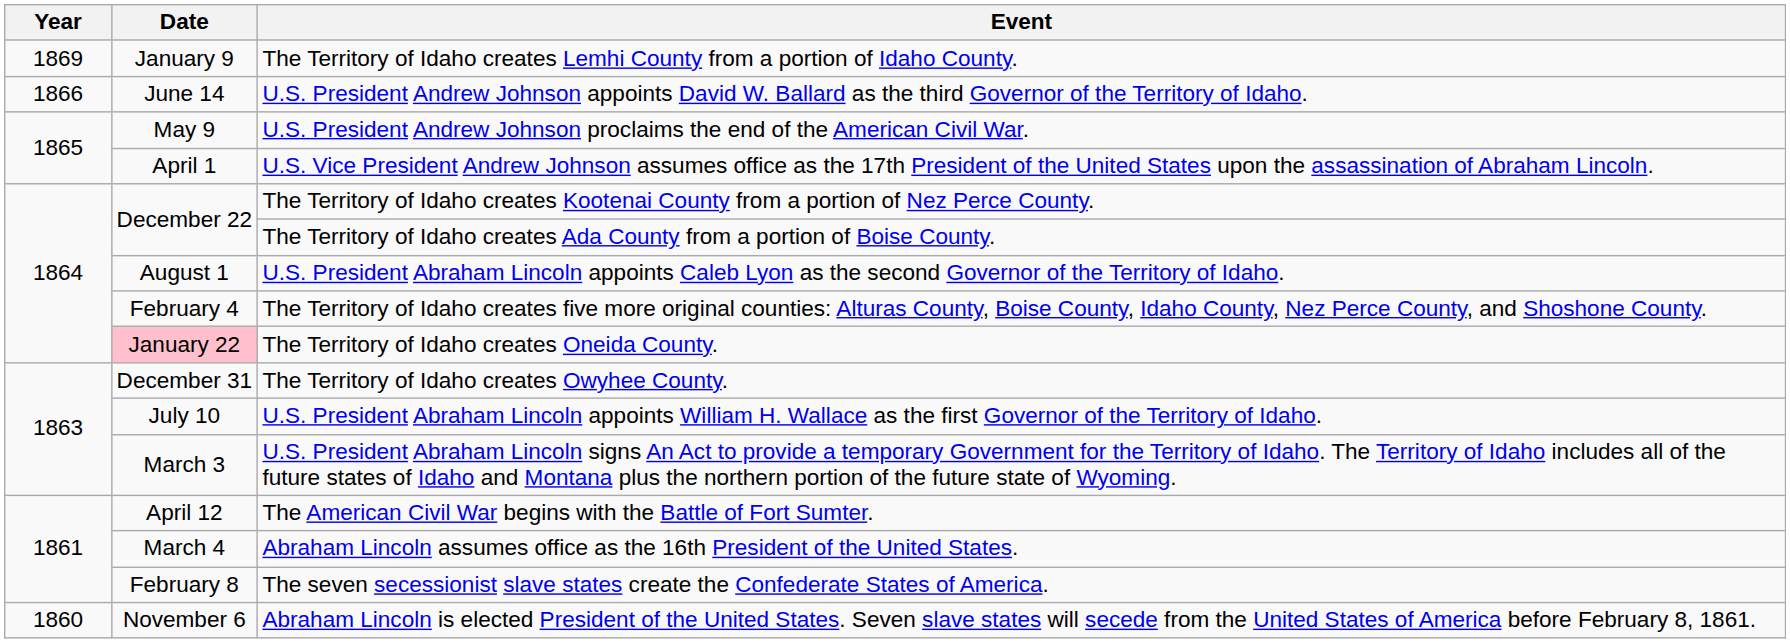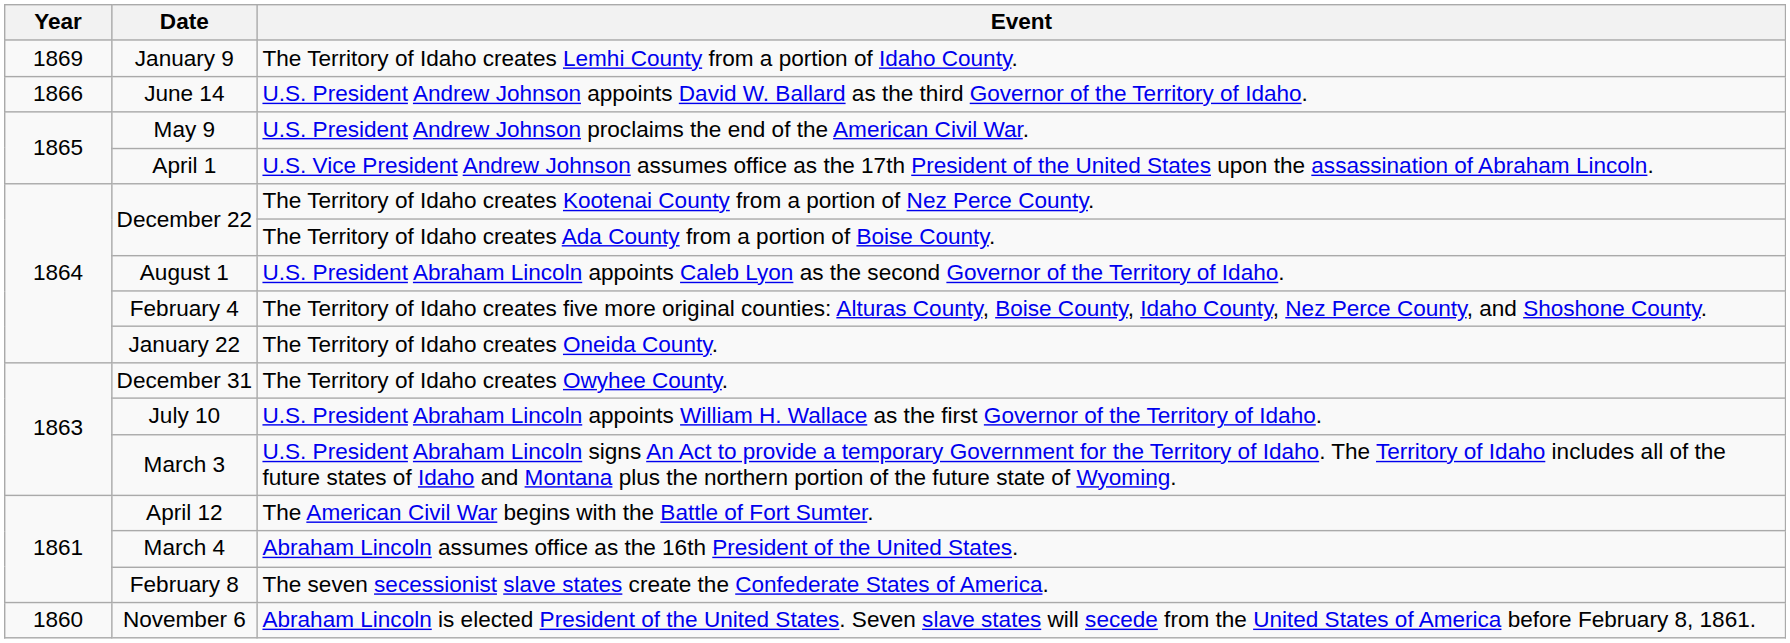(184, 344) pink background -> (184, 344) no background
